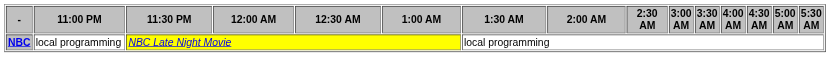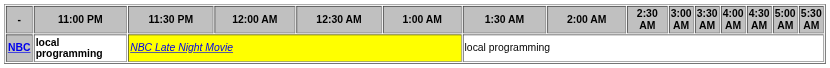(78, 42) normal -> (69, 48) bold
